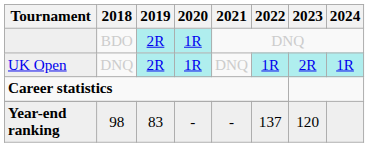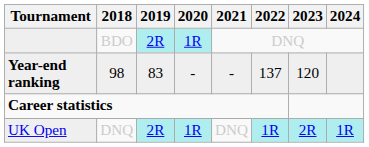rows swapped: (37, 64) <-> (37, 121)
